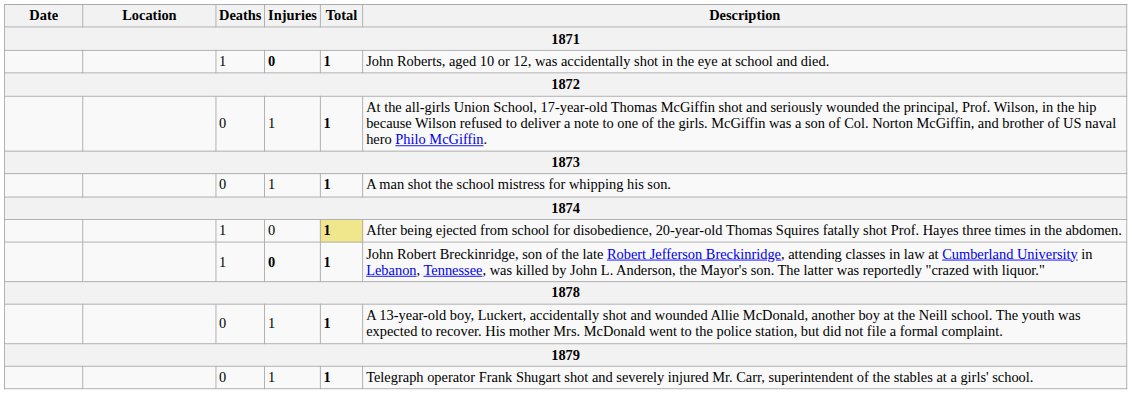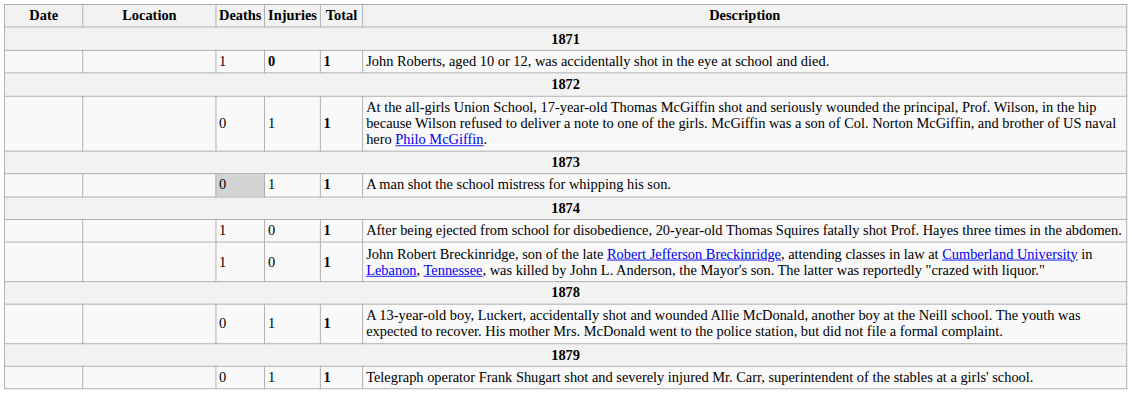(223, 185) no background -> (223, 185) lightgrey background
(327, 231) khaki background -> (327, 231) no background
(272, 261) bold -> (272, 261) normal
